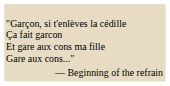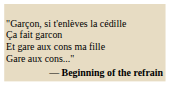(109, 73) normal -> (106, 73) bold
